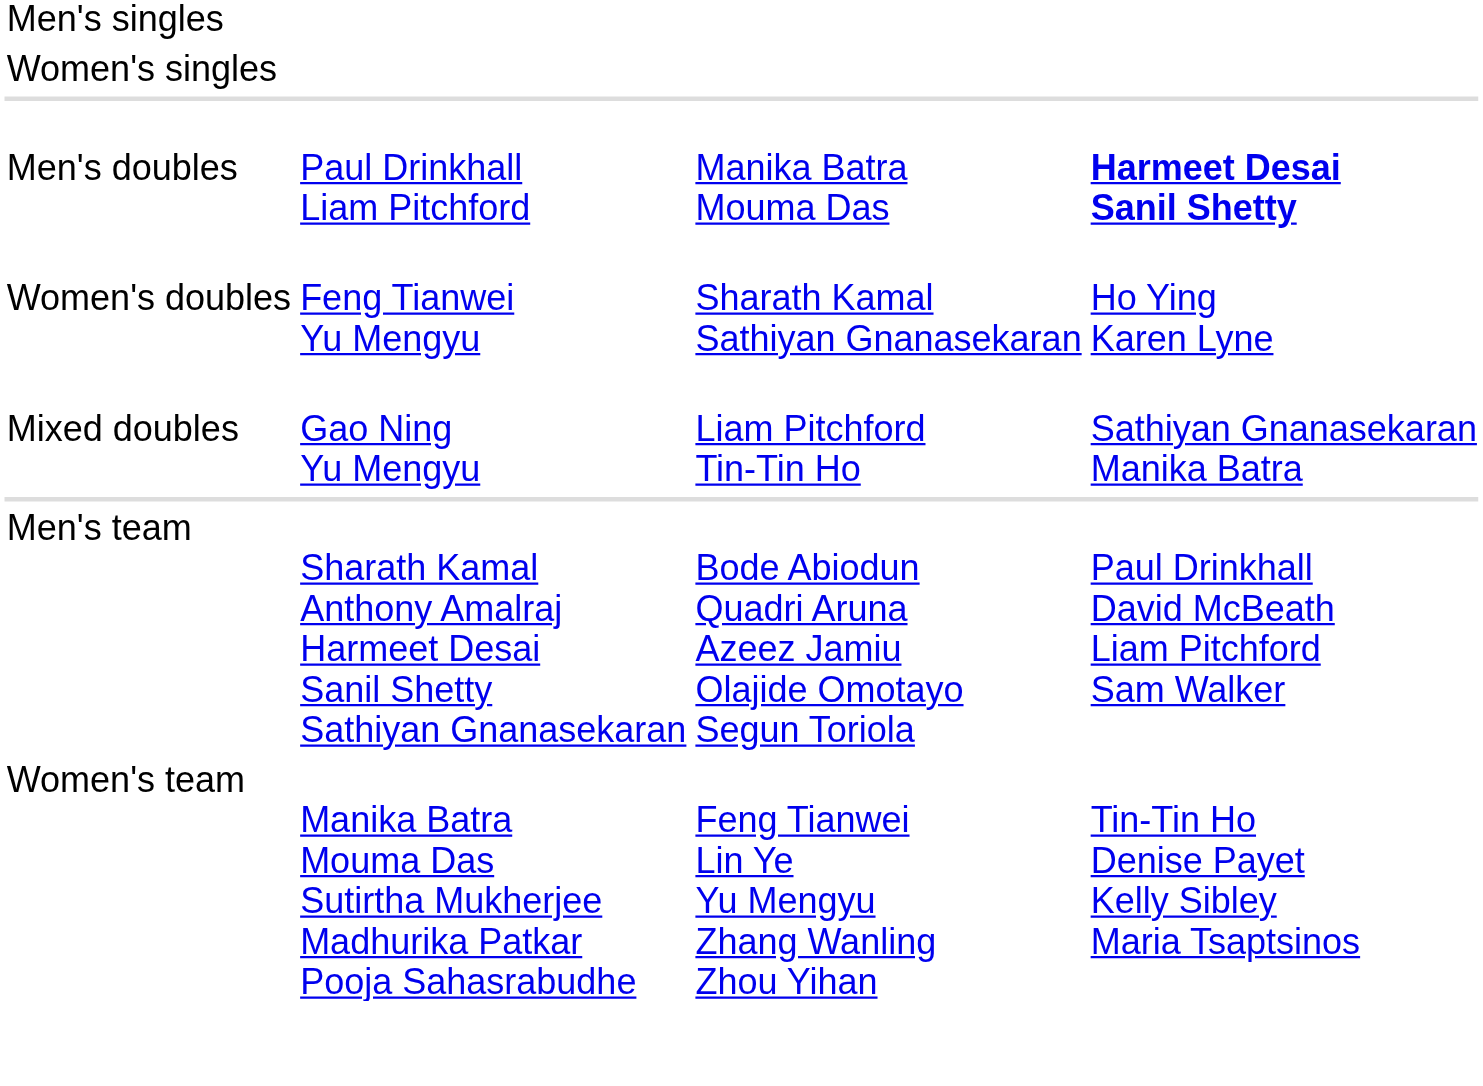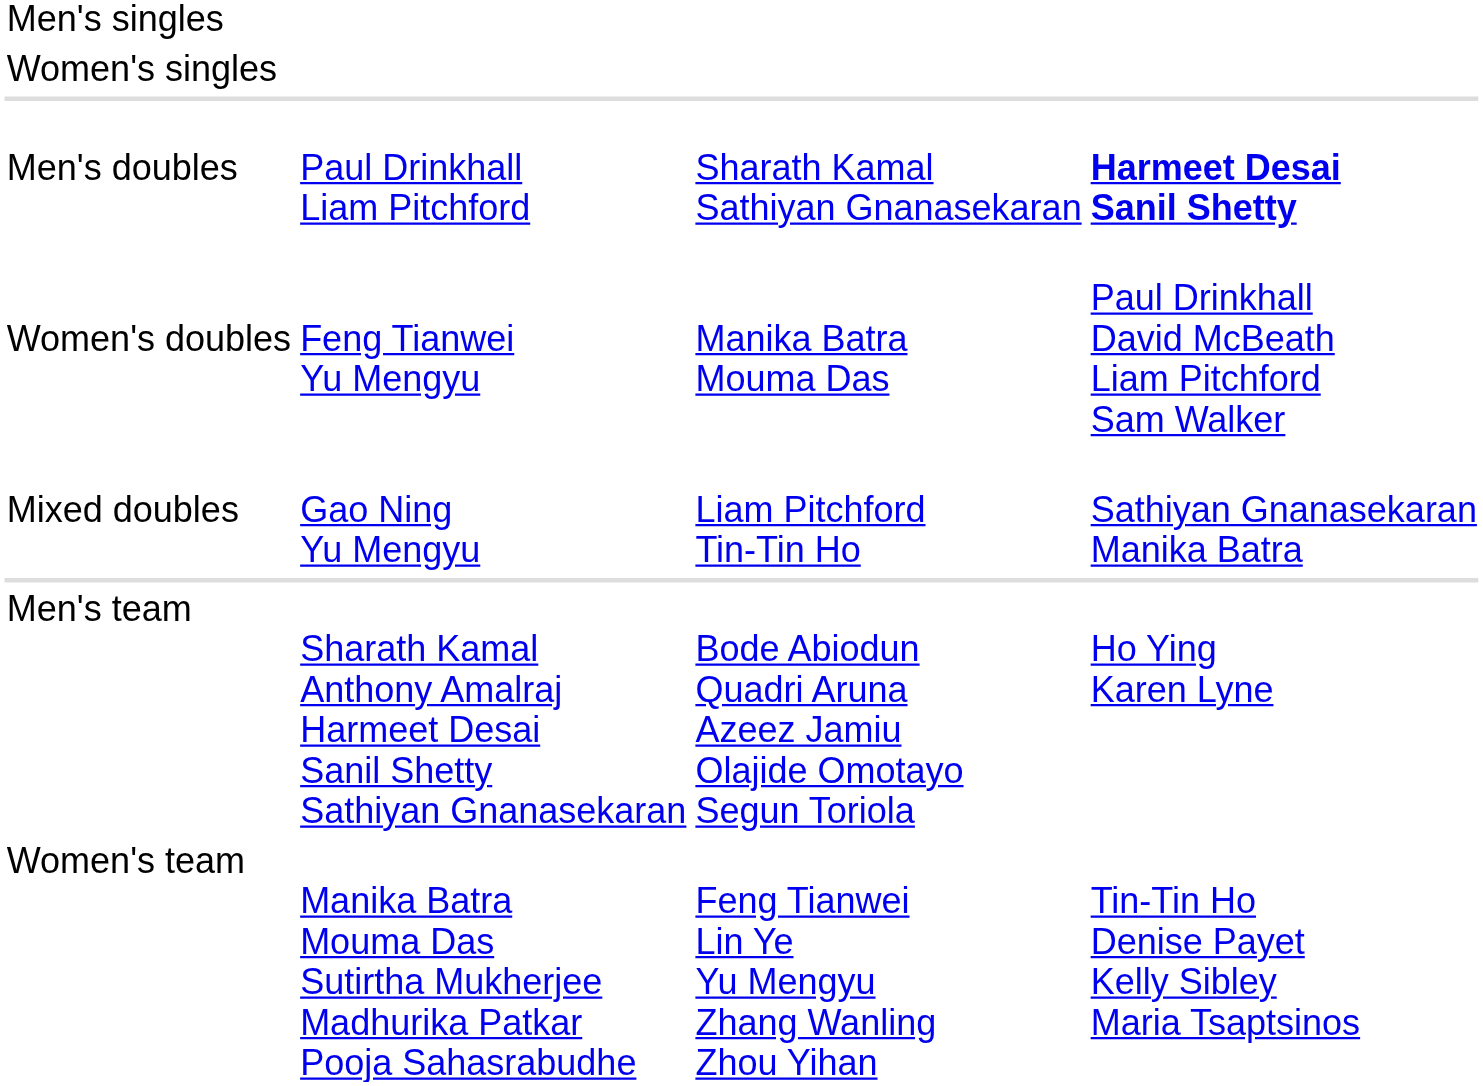(801, 188) Manika Batra Mouma Das -> (889, 188) Sharath Kamal Sathiyan Gnanasekaran
(889, 318) Sharath Kamal Sathiyan Gnanasekaran -> (801, 359) Manika Batra Mouma Das
(1182, 318) Ho Ying Karen Lyne -> (1213, 359) Paul Drinkhall David McBeath Liam Pitchford Sam Walker
(1213, 629) Paul Drinkhall David McBeath Liam Pitchford Sam Walker -> (1182, 669) Ho Ying Karen Lyne
